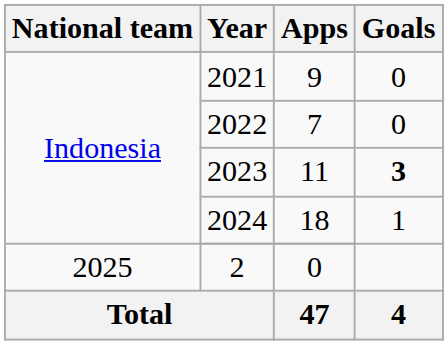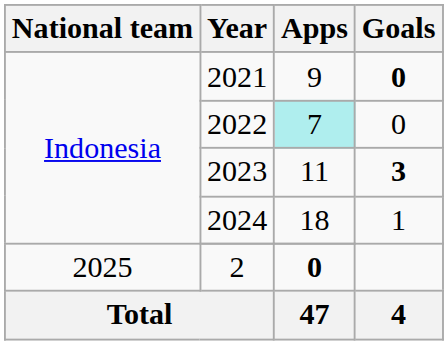(399, 76) normal -> (399, 76) bold
(314, 123) no background -> (314, 123) paleturquoise background
(314, 266) normal -> (314, 266) bold
